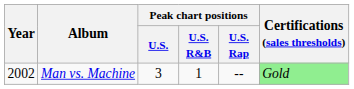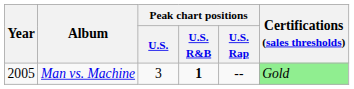(21, 73) 2002 -> (21, 73) 2005
(199, 73) normal -> (199, 73) bold
